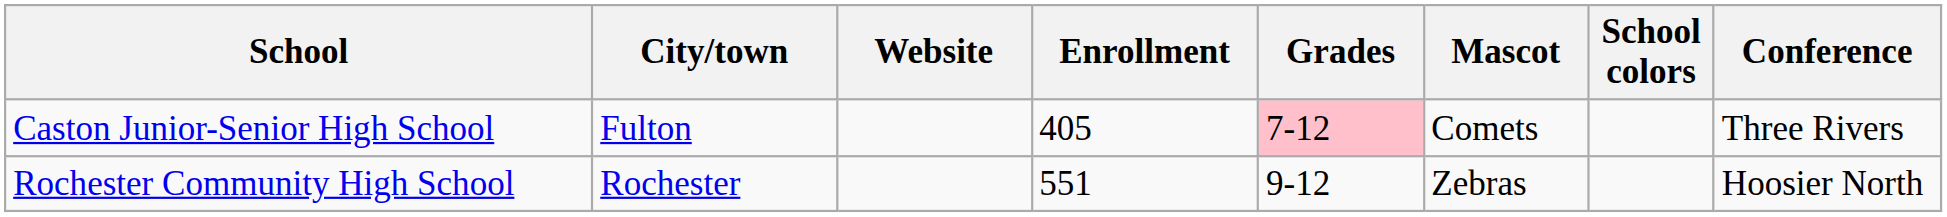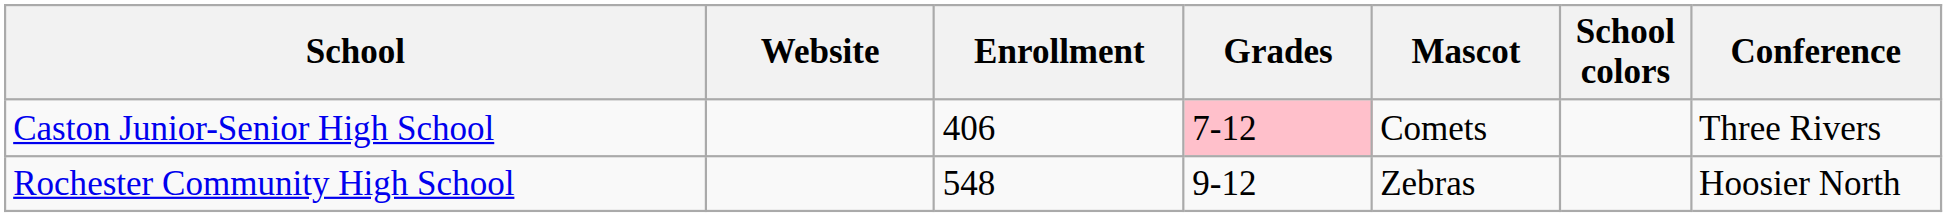- column: (714, 51)
(1066, 127) 405 -> (969, 127) 406
(1066, 182) 551 -> (969, 182) 548
